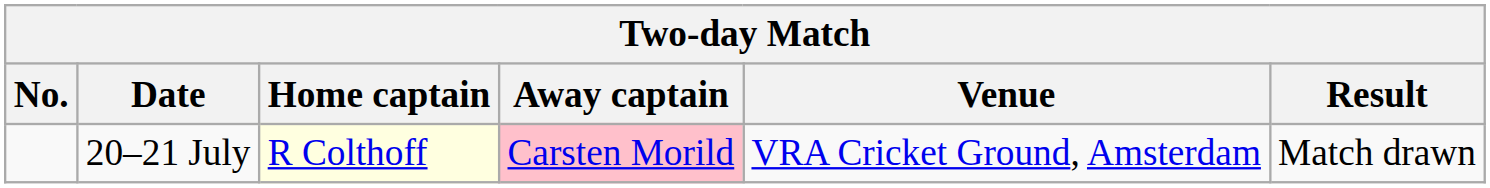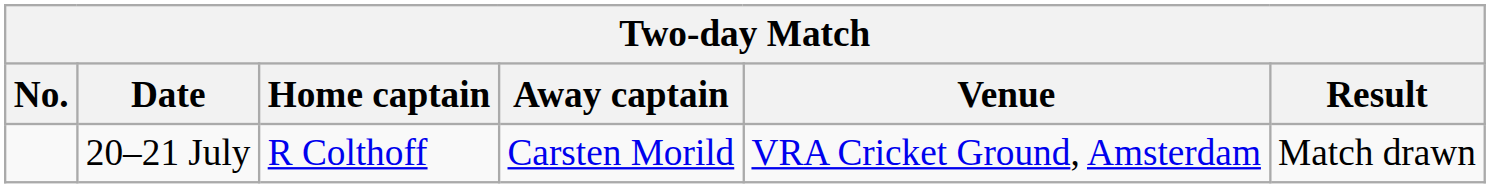(348, 152) lightyellow background -> (348, 152) no background
(621, 152) pink background -> (621, 152) no background
